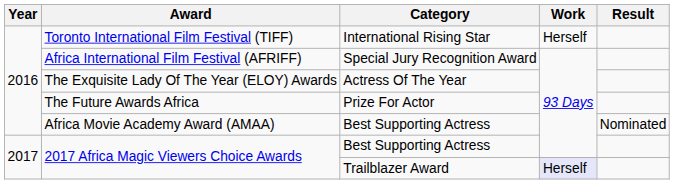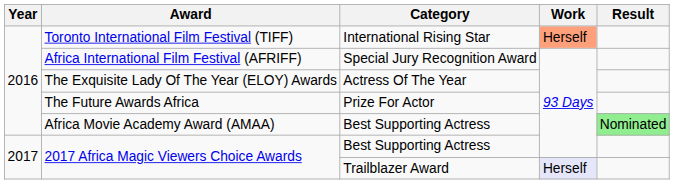(565, 37) no background -> (565, 37) lightsalmon background
(633, 124) no background -> (633, 124) lightgreen background
